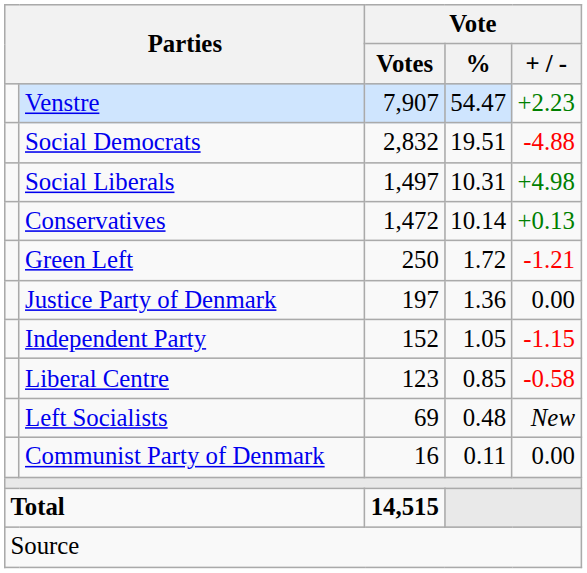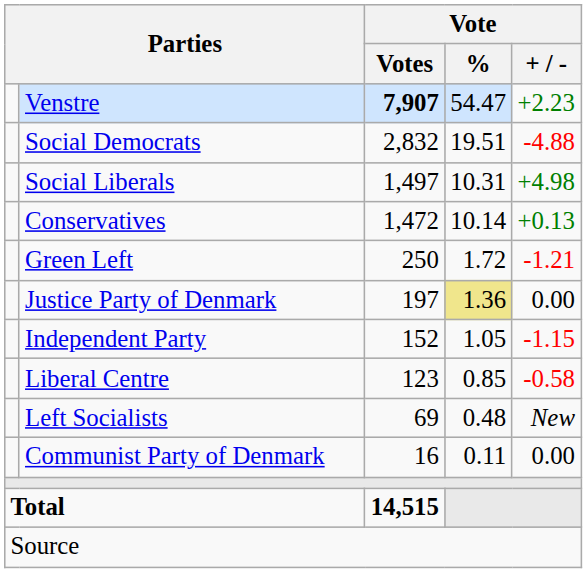(411, 102) normal -> (411, 102) bold
(484, 299) no background -> (484, 299) khaki background
